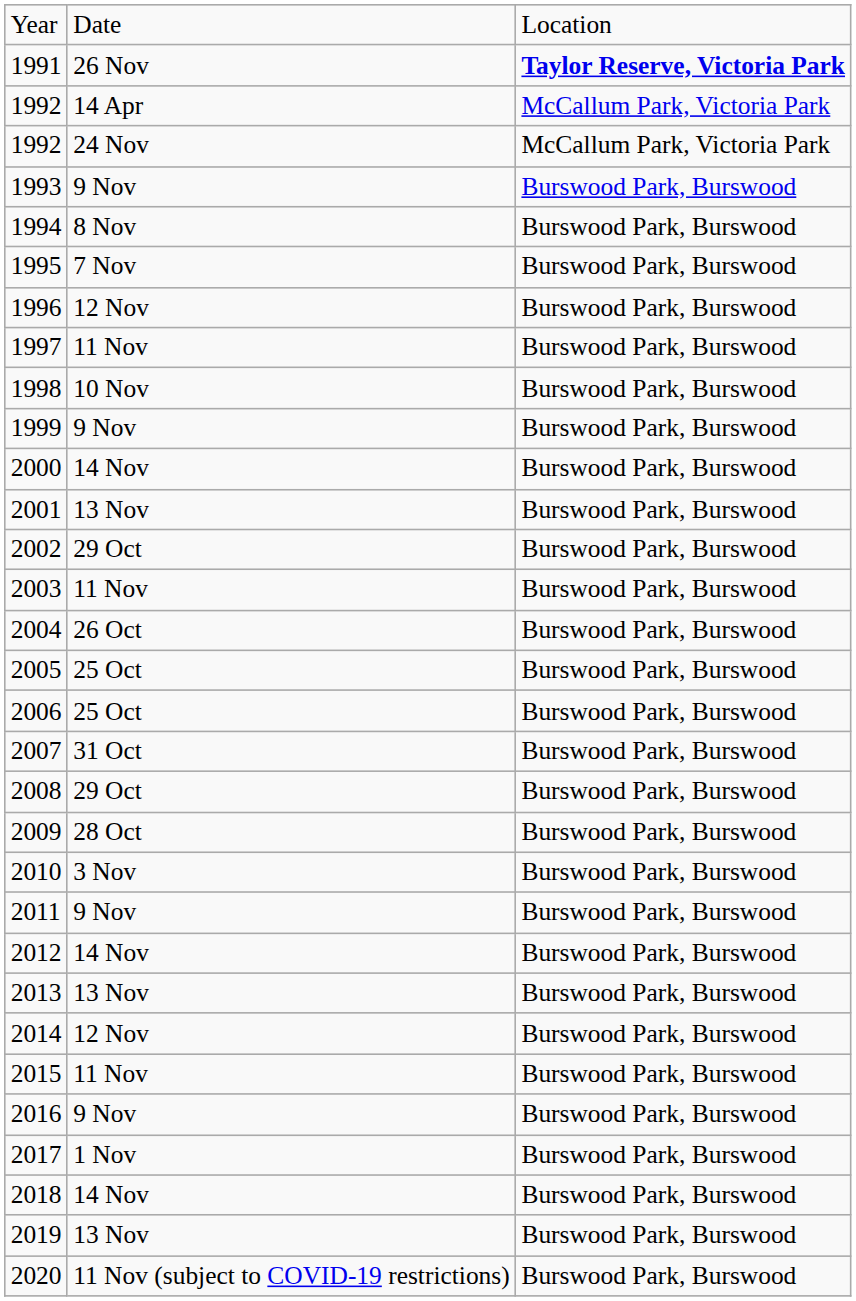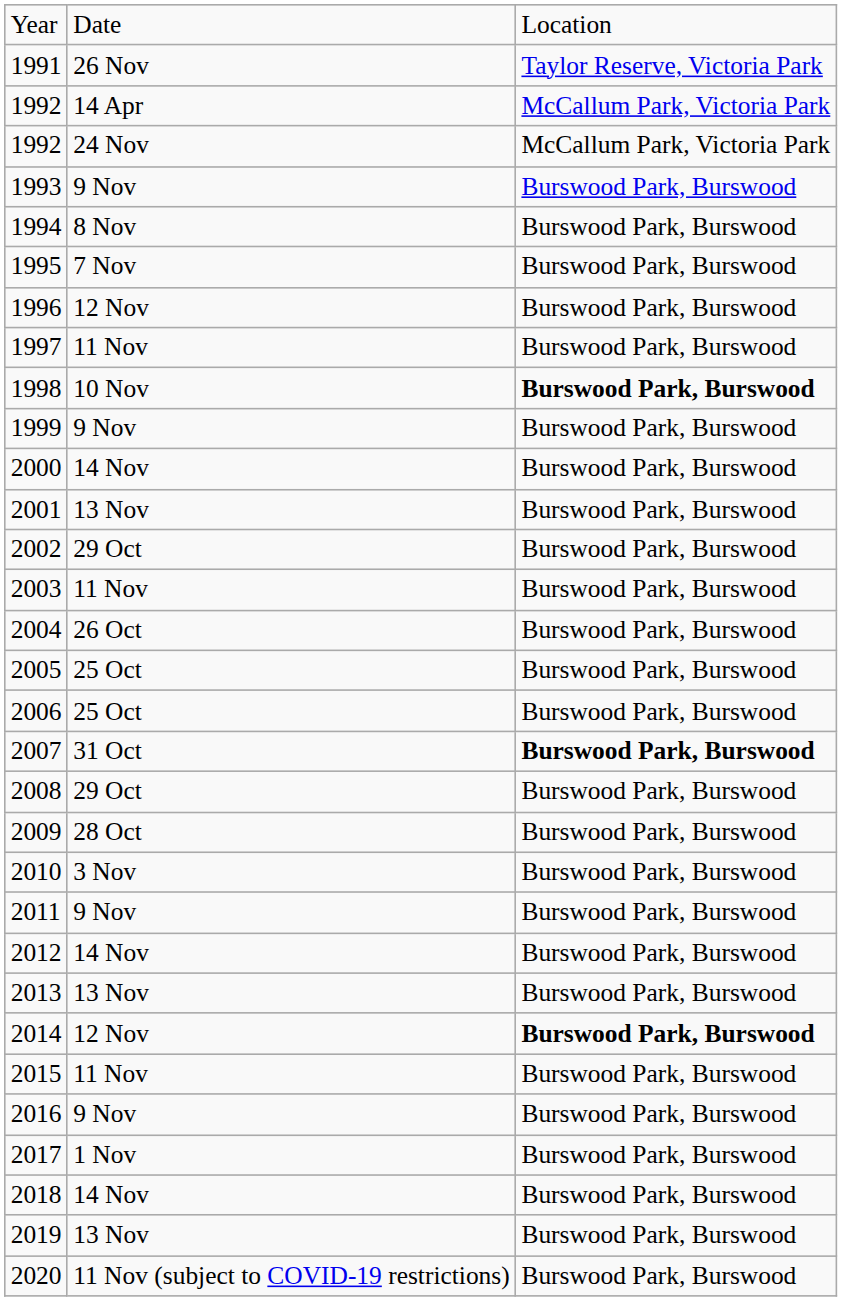(683, 65) bold -> (672, 65) normal
(659, 387) normal -> (668, 387) bold
(659, 750) normal -> (668, 750) bold
(659, 1033) normal -> (668, 1033) bold
